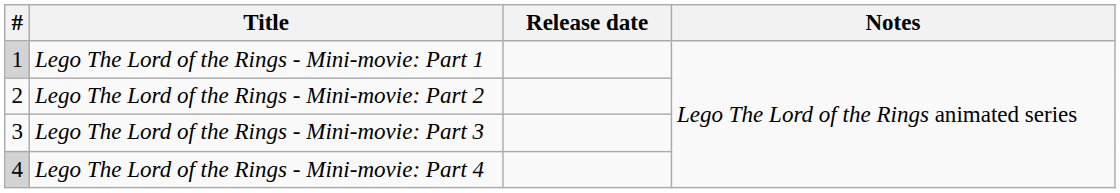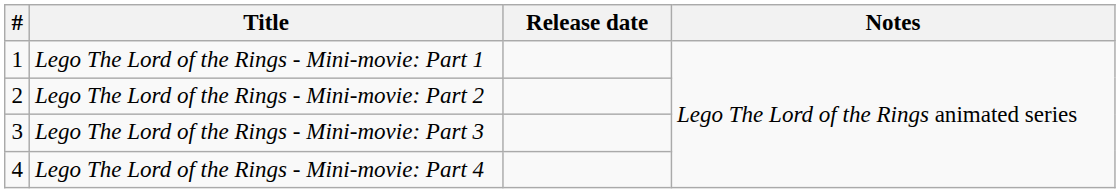(17, 59) lightgrey background -> (17, 59) no background
(17, 168) lightgrey background -> (17, 168) no background
